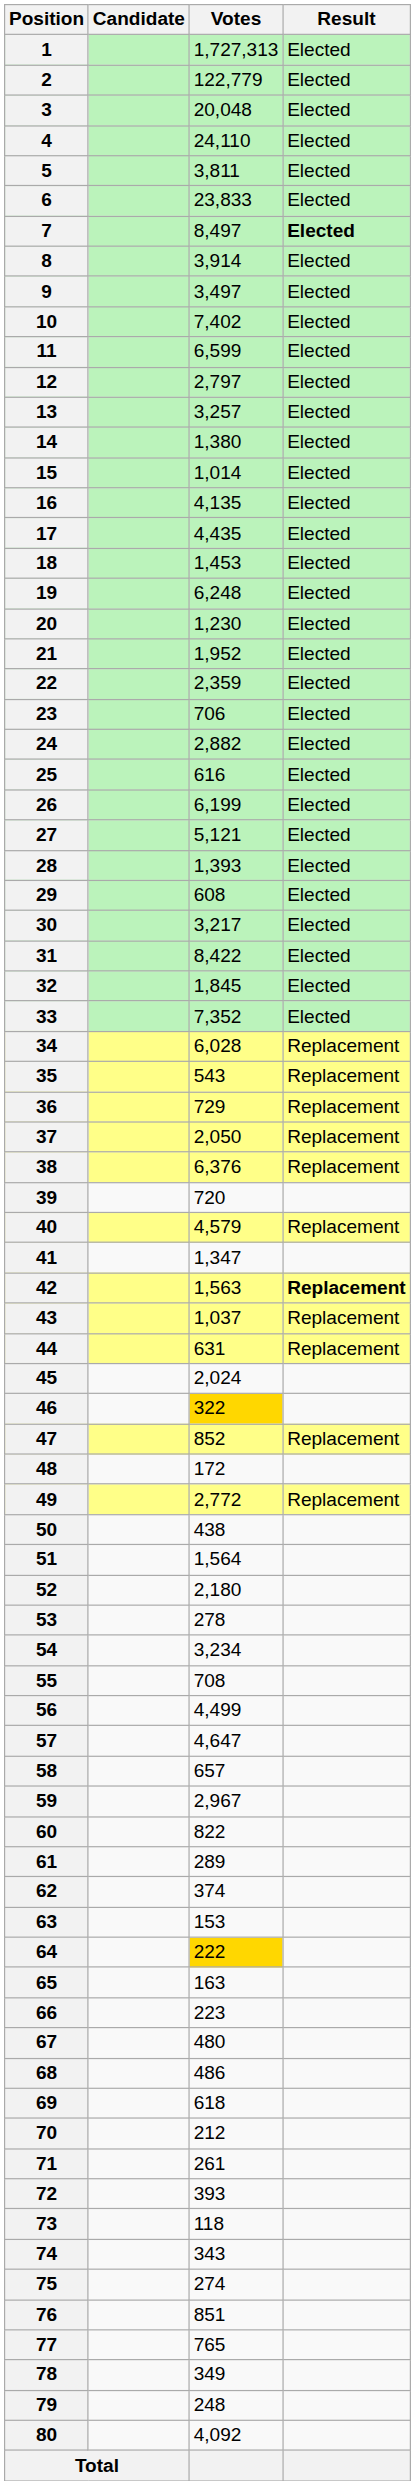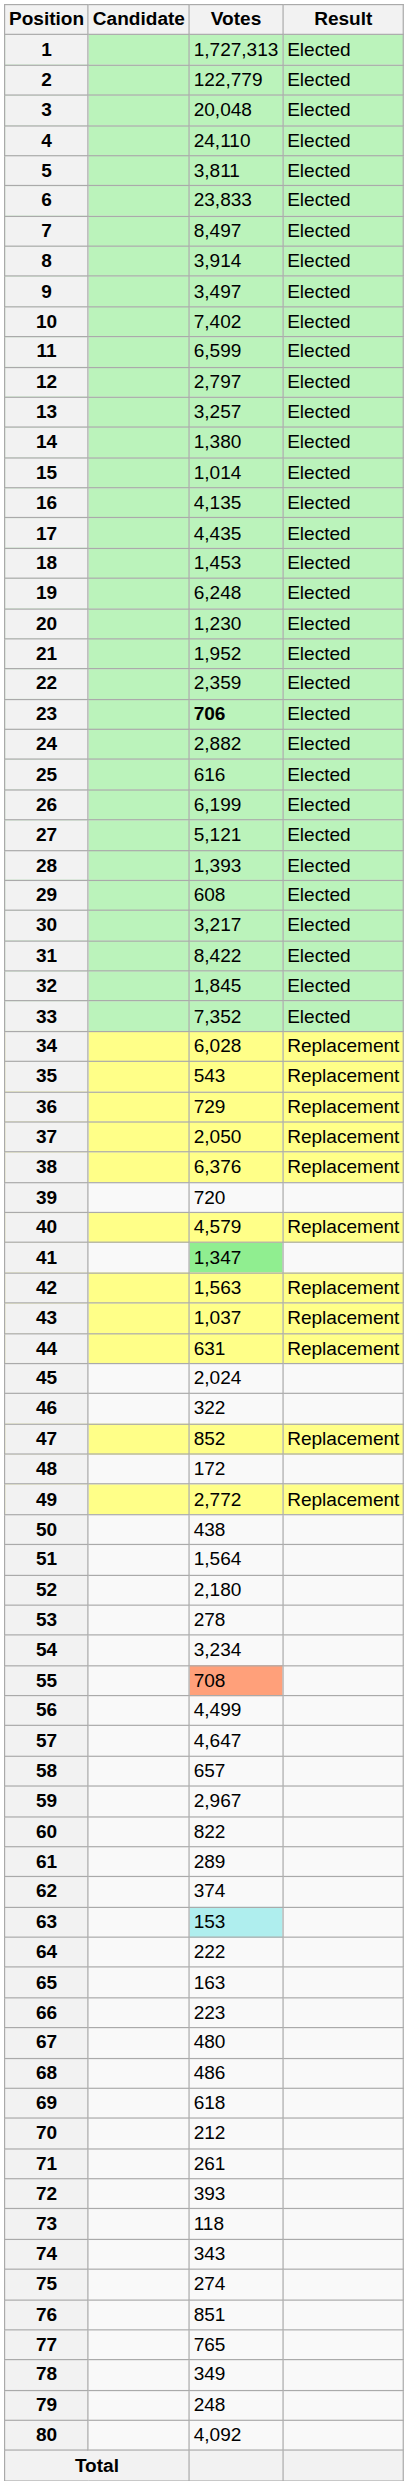(321, 230) bold -> (319, 230) normal
(210, 714) normal -> (210, 714) bold
(218, 1257) no background -> (218, 1257) lightgreen background
(346, 1287) bold -> (343, 1287) normal
(210, 1408) gold background -> (210, 1408) no background
(210, 1680) no background -> (210, 1680) lightsalmon background
(210, 1921) no background -> (210, 1921) paleturquoise background
(210, 1952) gold background -> (210, 1952) no background
